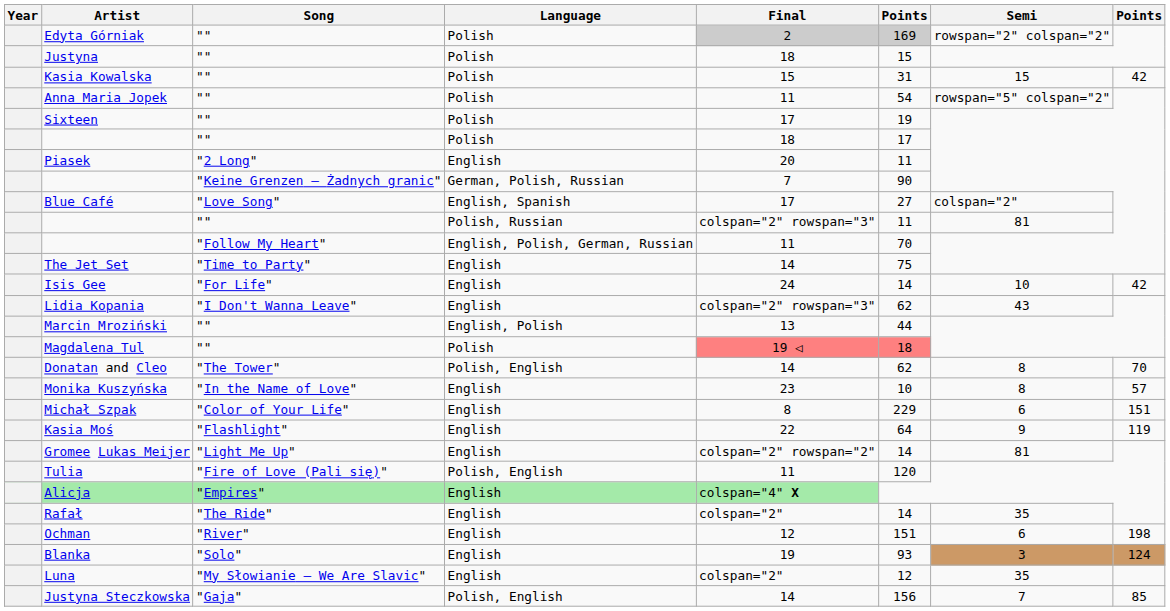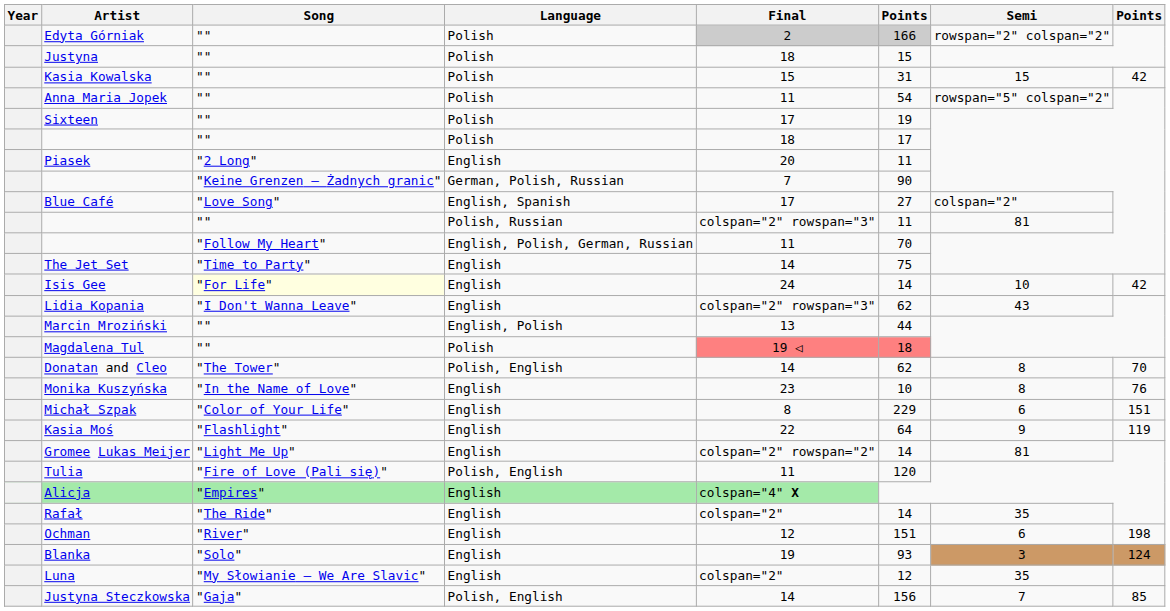(905, 36) 169 -> (905, 36) 166
(234, 285) no background -> (234, 285) lightyellow background
(1139, 389) 57 -> (1139, 389) 76
